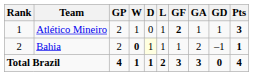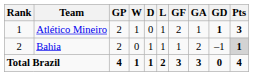(179, 29) bold -> (179, 29) normal
(219, 29) normal -> (219, 29) bold
(137, 46) bold -> (137, 46) normal
(151, 46) lightyellow background -> (151, 46) no background
(239, 46) no background -> (239, 46) lightgrey background
